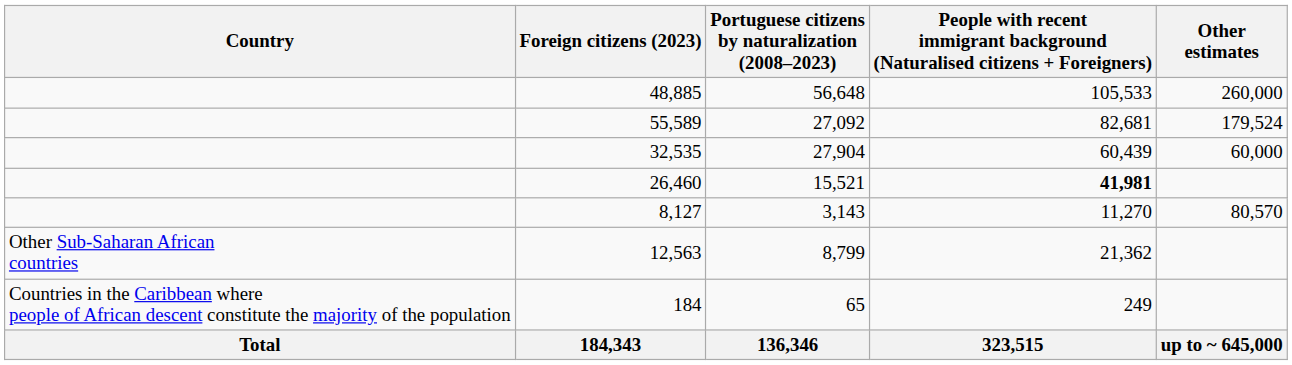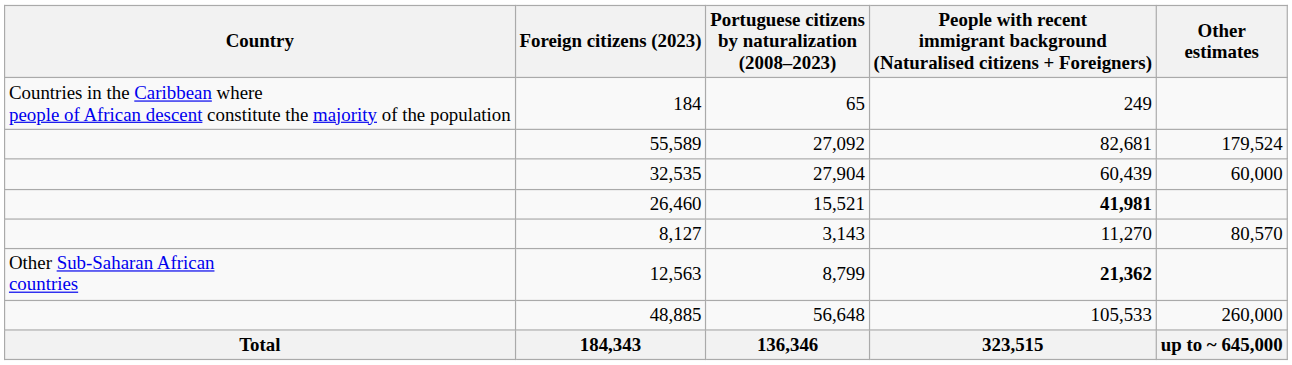rows swapped: (676, 92) <-> (687, 304)
(1126, 253) normal -> (1126, 274) bold
